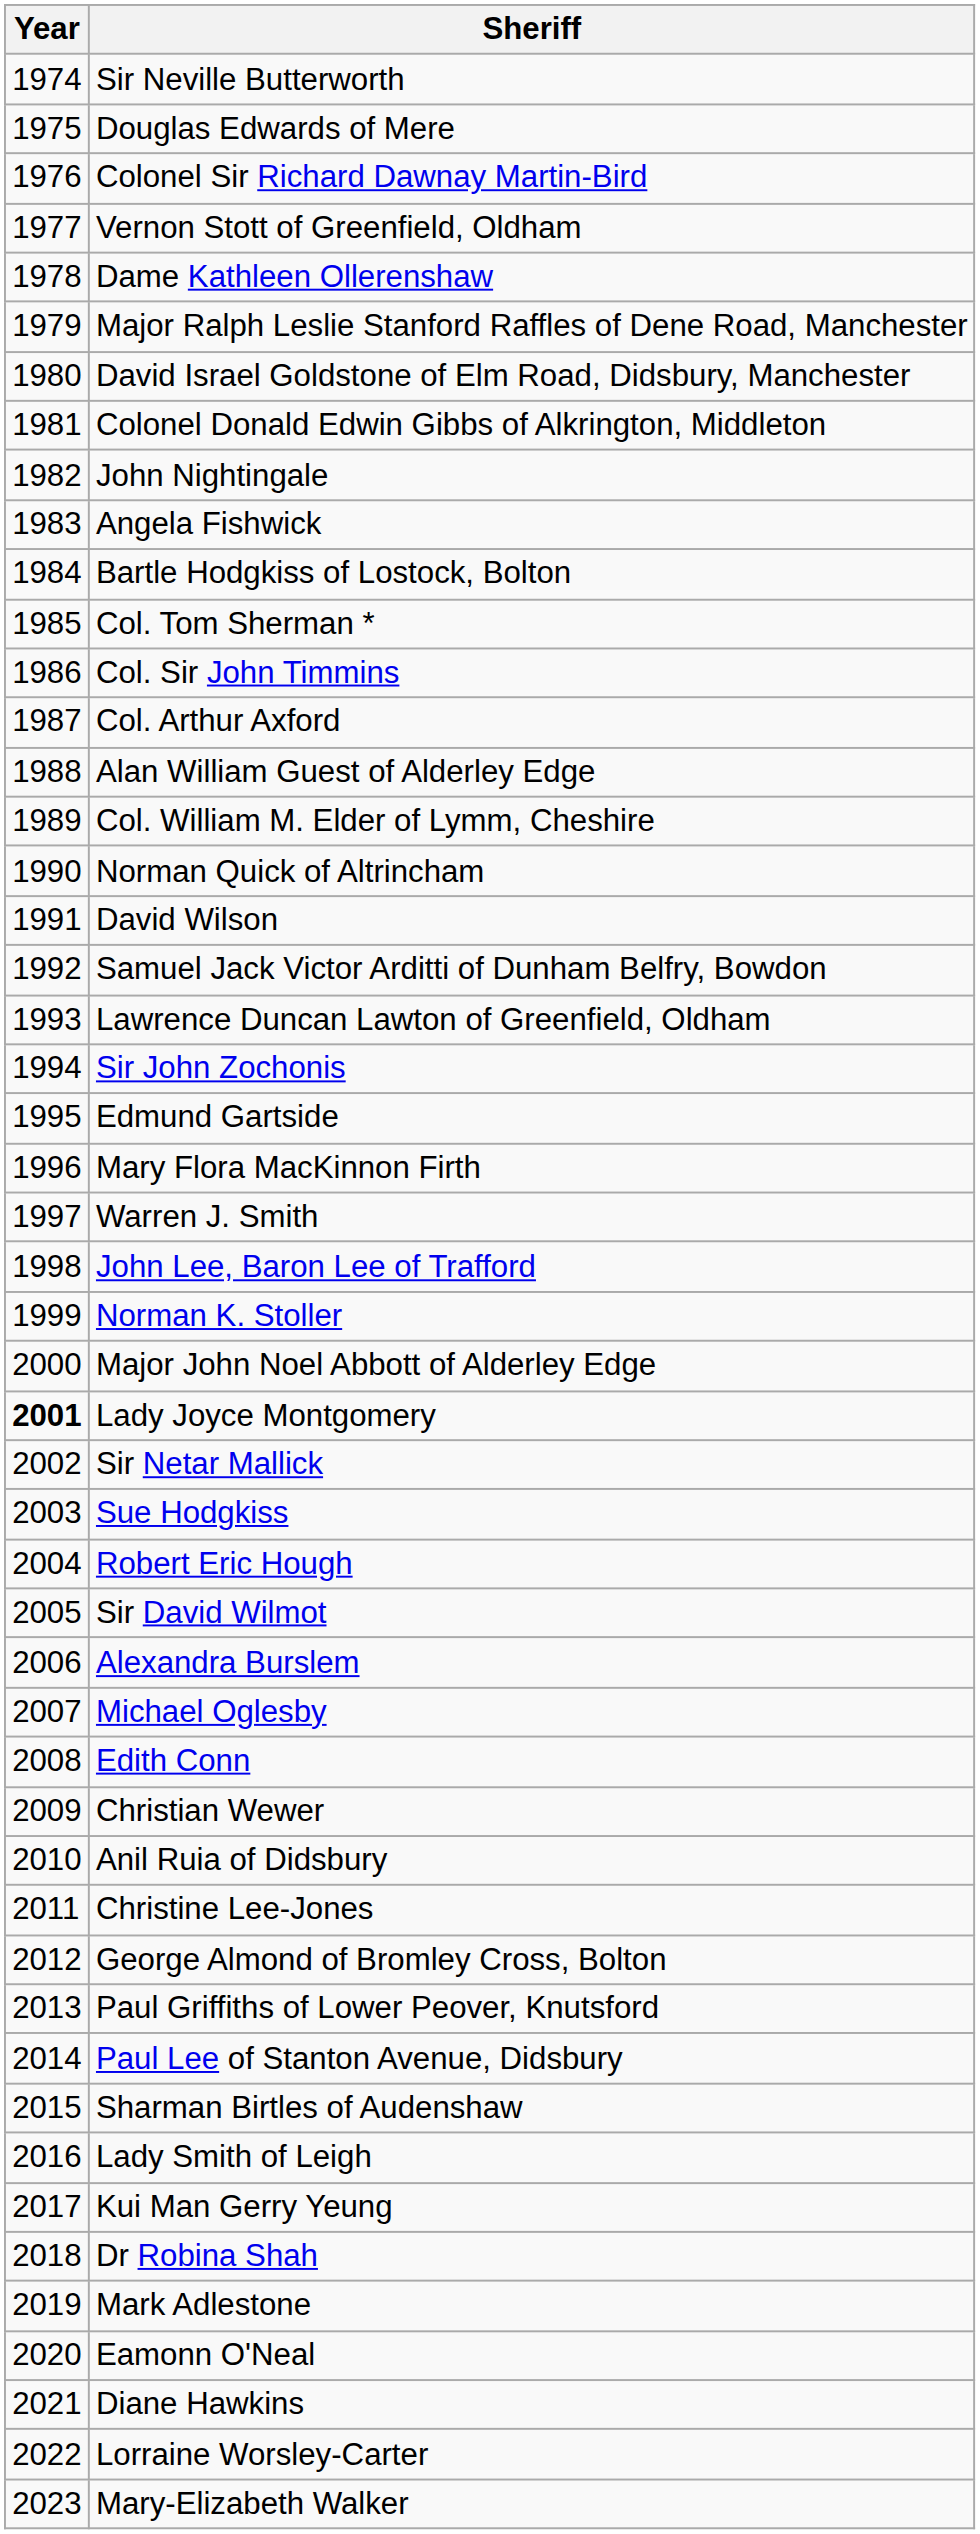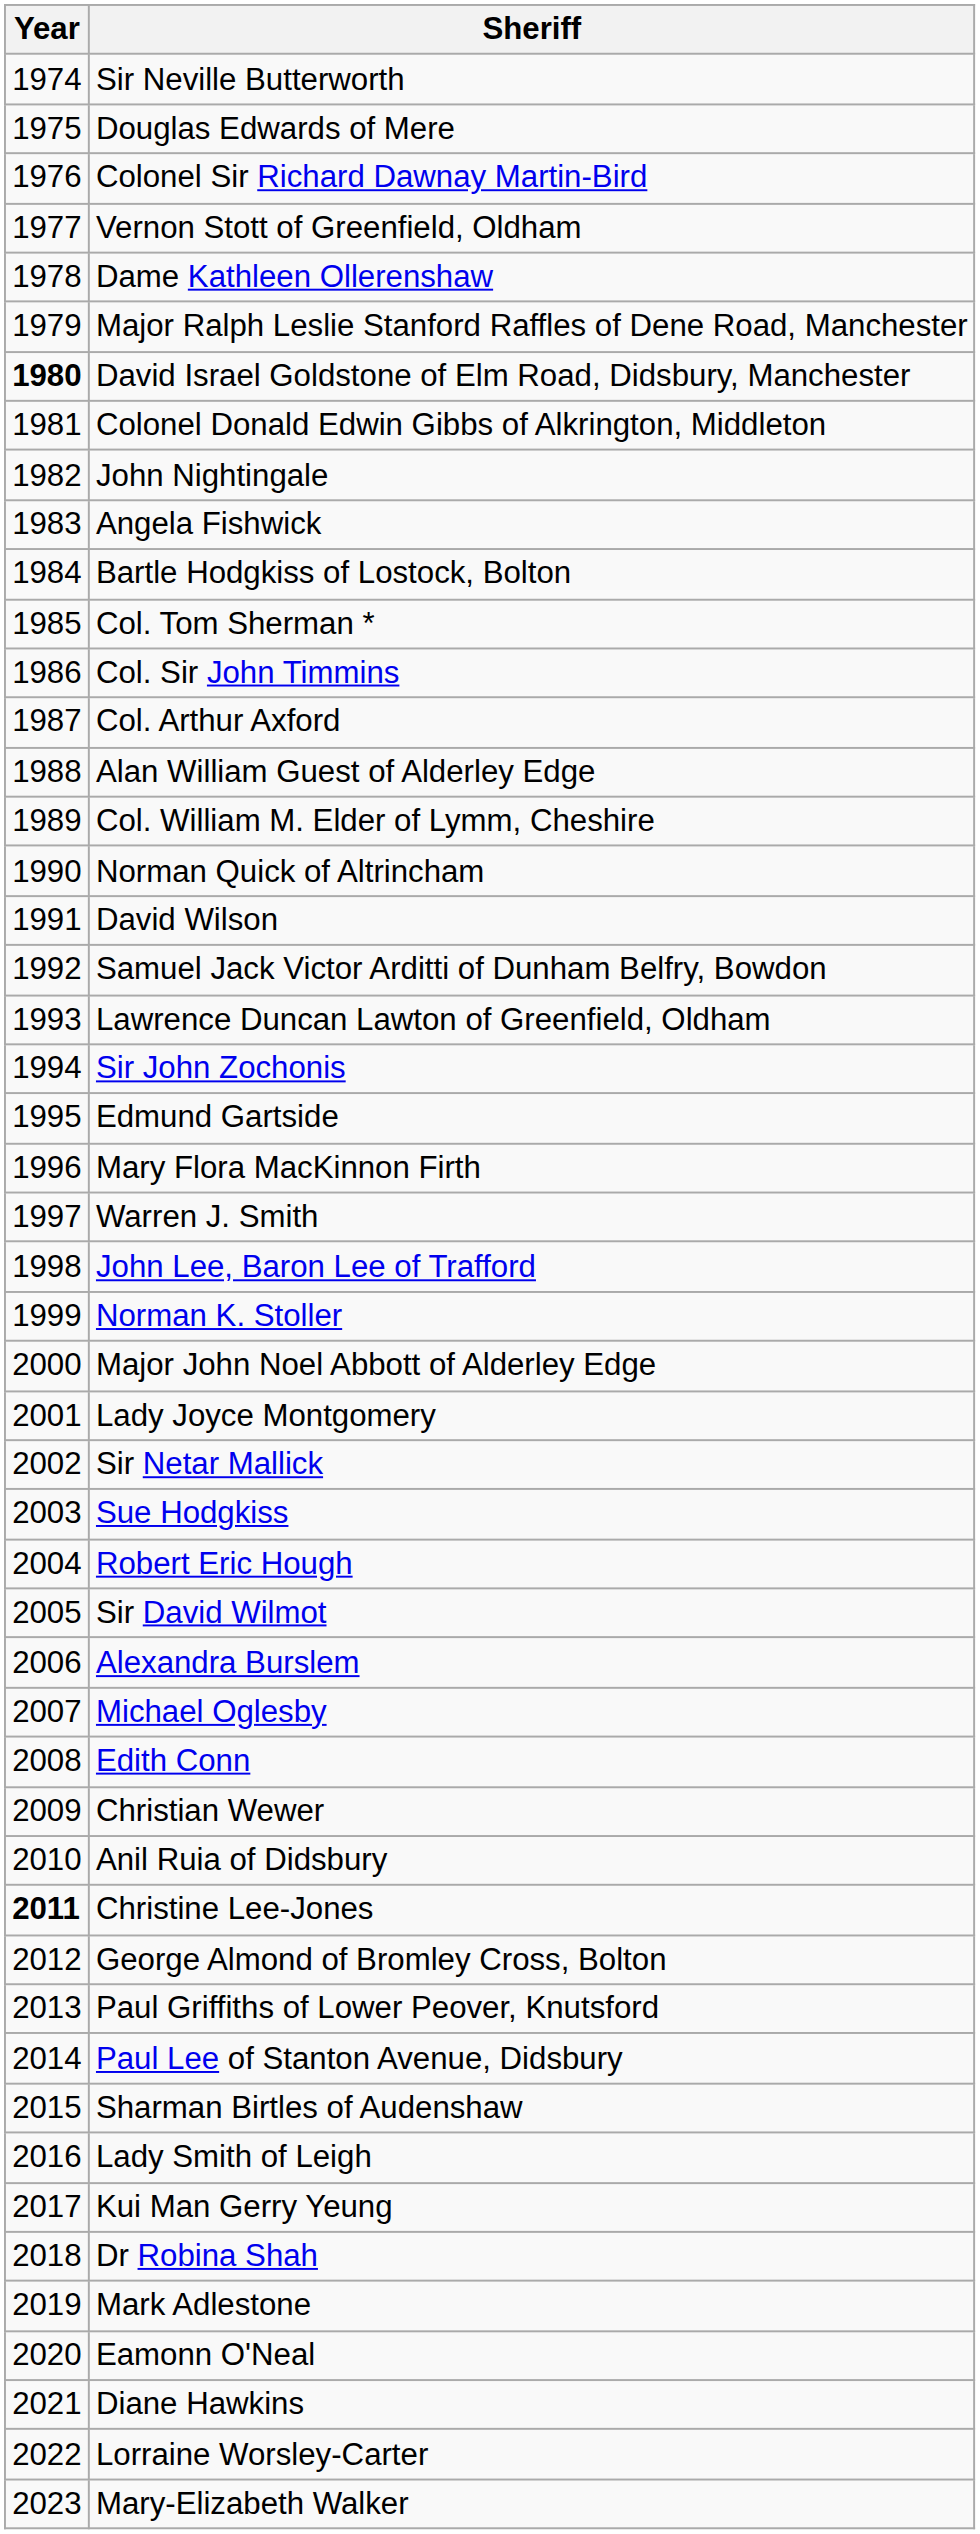(47, 375) normal -> (47, 375) bold
(47, 1414) bold -> (47, 1414) normal
(46, 1909) normal -> (46, 1909) bold
